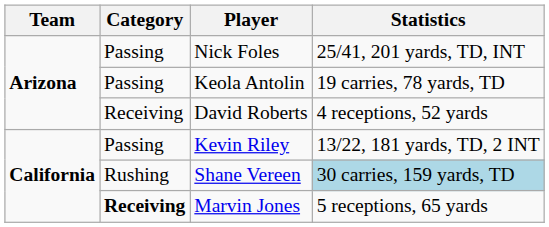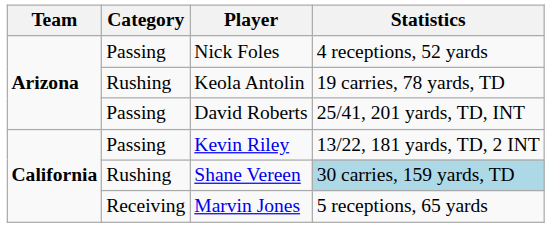(421, 51) 25/41, 201 yards, TD, INT -> (402, 51) 4 receptions, 52 yards
(134, 82) Passing -> (139, 82) Rushing
(144, 113) Receiving -> (136, 113) Passing
(402, 113) 4 receptions, 52 yards -> (421, 113) 25/41, 201 yards, TD, INT
(145, 206) bold -> (146, 206) normal
